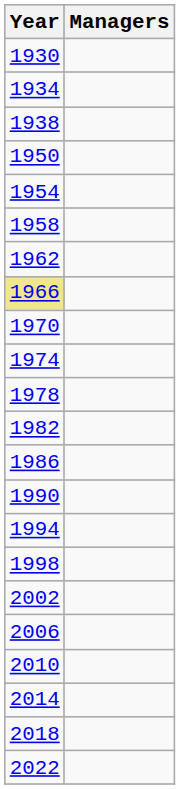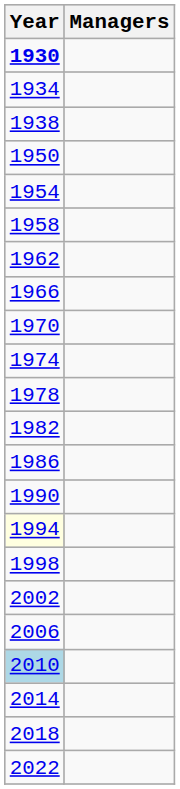(35, 56) normal -> (35, 56) bold
(35, 293) khaki background -> (35, 293) no background
(35, 530) no background -> (35, 530) lightyellow background
(35, 666) no background -> (35, 666) lightblue background
